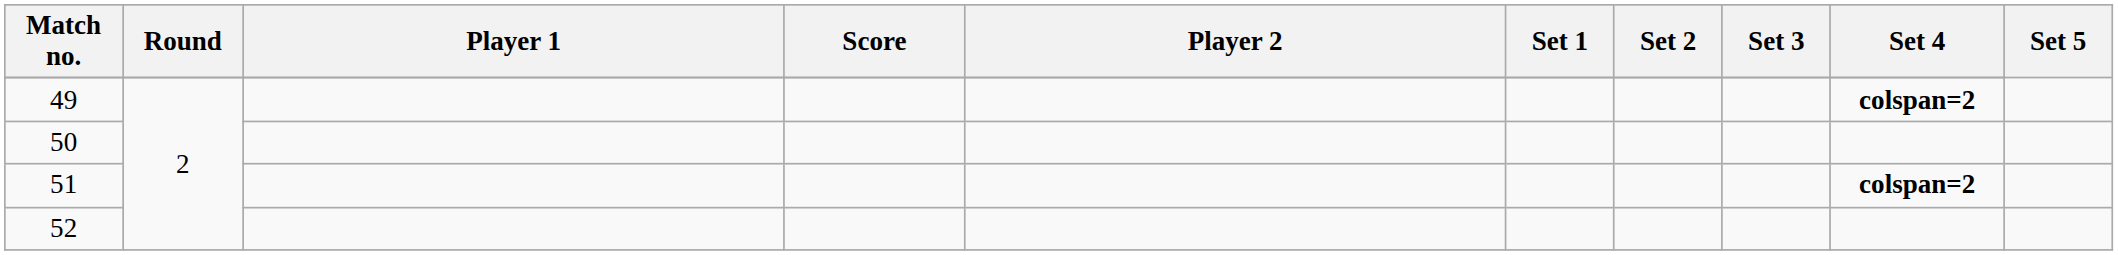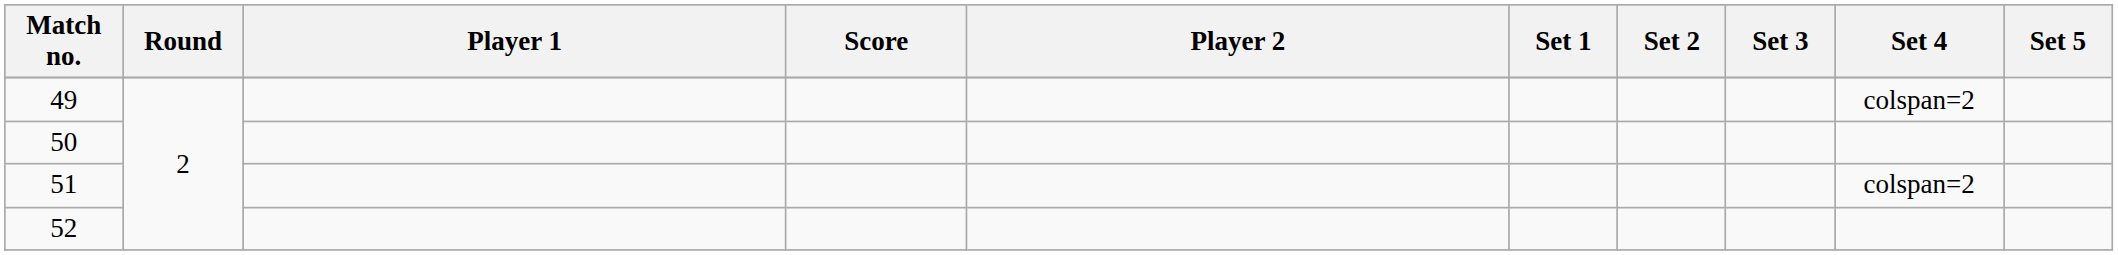(1917, 99) bold -> (1919, 99) normal
(1917, 185) bold -> (1919, 185) normal
